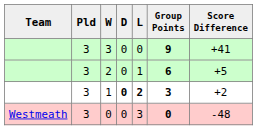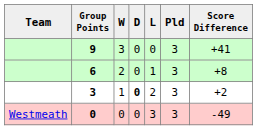columns swapped: (86, 21) <-> (168, 22)
(221, 71) +5 -> (221, 71) +8
(140, 92) bold -> (153, 92) normal
(221, 114) -48 -> (221, 114) -49
